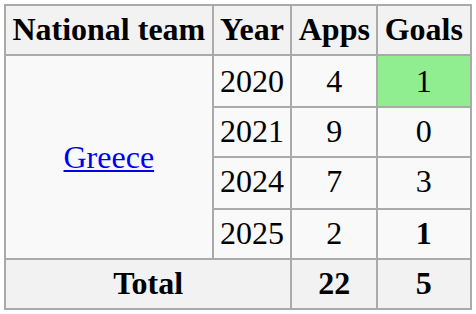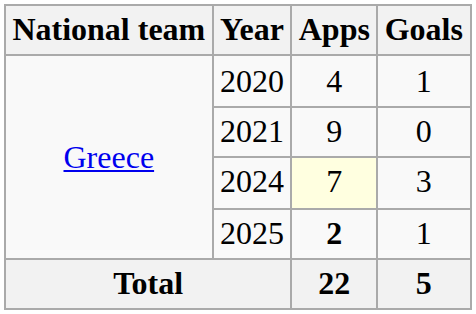(424, 80) lightgreen background -> (424, 80) no background
(334, 182) no background -> (334, 182) lightyellow background
(334, 232) normal -> (334, 232) bold
(424, 232) bold -> (424, 232) normal
